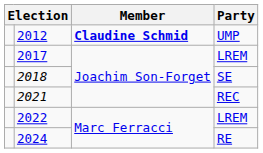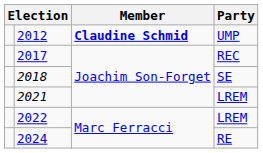(232, 56) LREM -> (228, 56) REC
(228, 97) REC -> (232, 97) LREM
